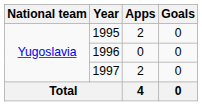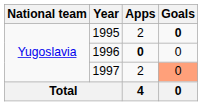(178, 33) normal -> (178, 33) bold
(140, 52) normal -> (140, 52) bold
(178, 71) no background -> (178, 71) lightsalmon background
